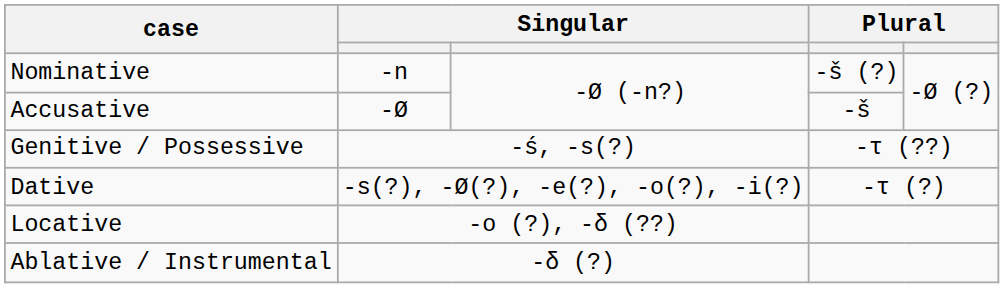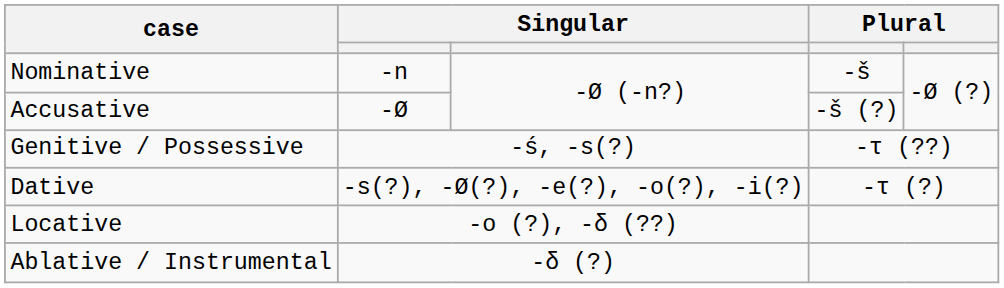(857, 73) -š (?) -> (857, 73) -š
(857, 111) -š -> (857, 111) -š (?)
